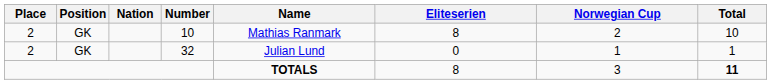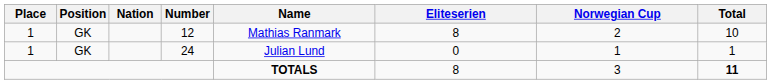(31, 33) 2 -> (31, 33) 1
(187, 33) 10 -> (187, 33) 12
(31, 51) 2 -> (31, 51) 1
(187, 51) 32 -> (187, 51) 24
